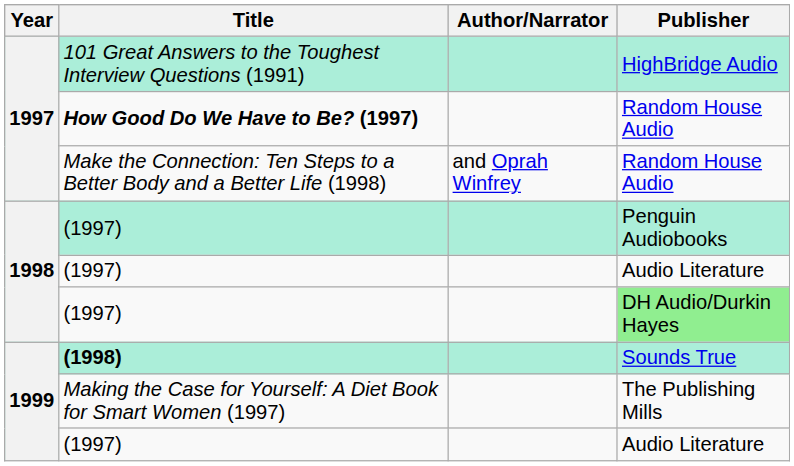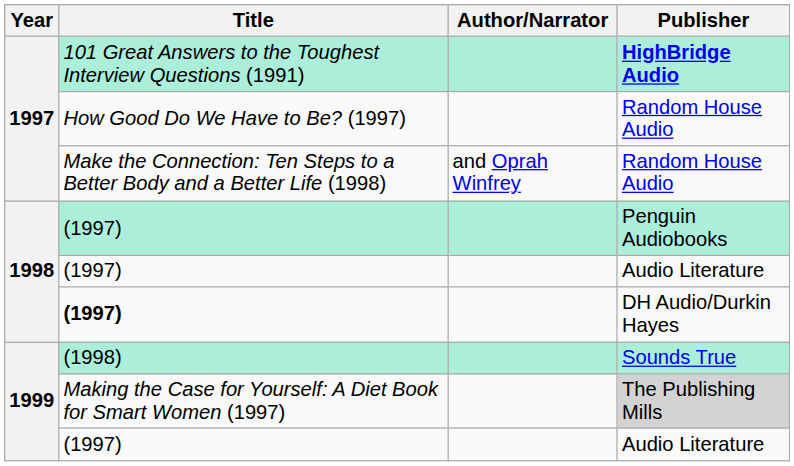(700, 63) normal -> (676, 63) bold
(241, 118) bold -> (235, 118) normal
(93, 314) normal -> (93, 314) bold
(696, 314) lightgreen background -> (696, 314) no background
(93, 357) bold -> (93, 357) normal
(689, 401) no background -> (689, 401) lightgrey background
